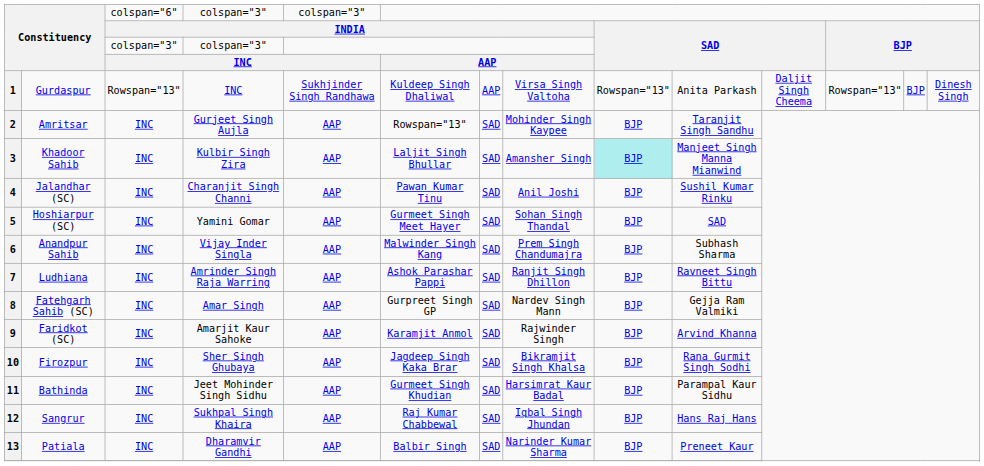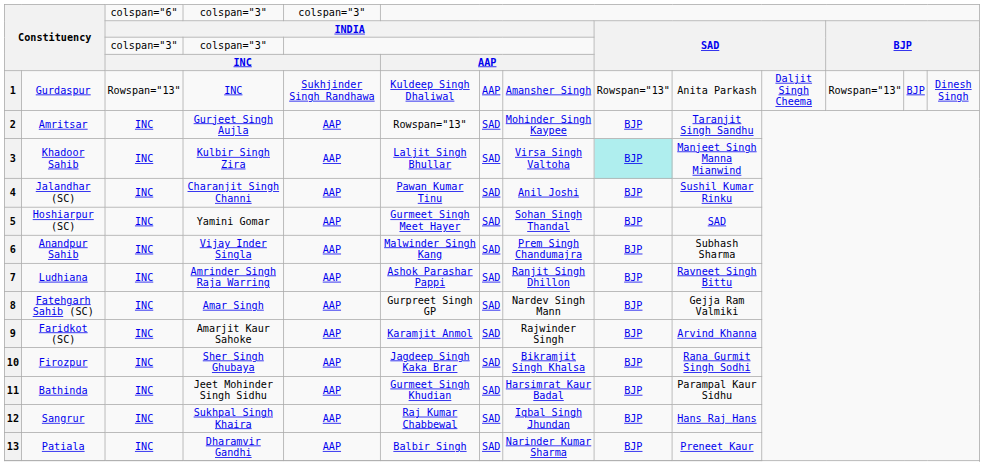(549, 90) Virsa Singh Valtoha -> (549, 90) Amansher Singh
(549, 159) Amansher Singh -> (549, 159) Virsa Singh Valtoha
